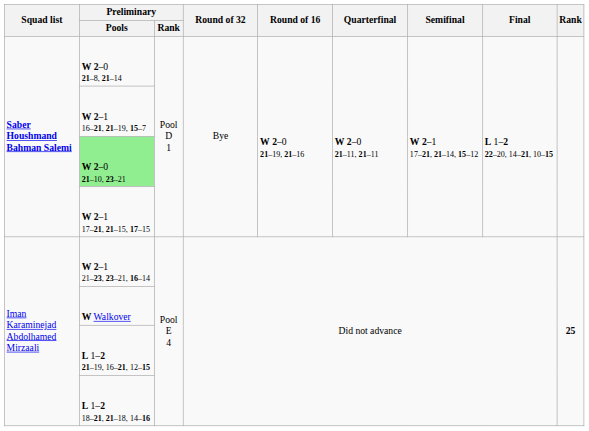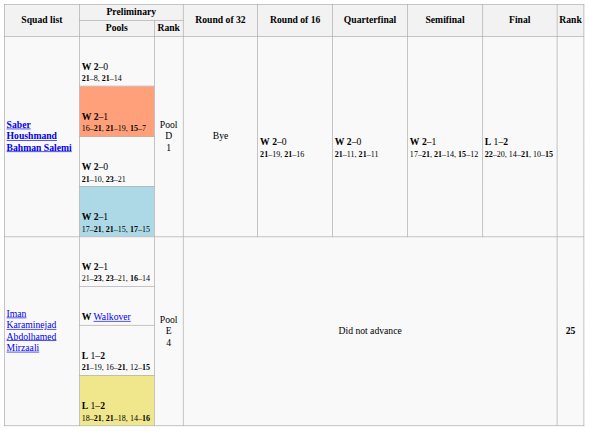(114, 123) no background -> (114, 123) lightsalmon background
(104, 173) lightgreen background -> (104, 173) no background
(116, 223) no background -> (116, 223) lightblue background
(116, 412) no background -> (116, 412) khaki background
